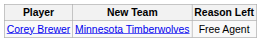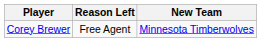columns swapped: (224, 12) <-> (132, 12)
